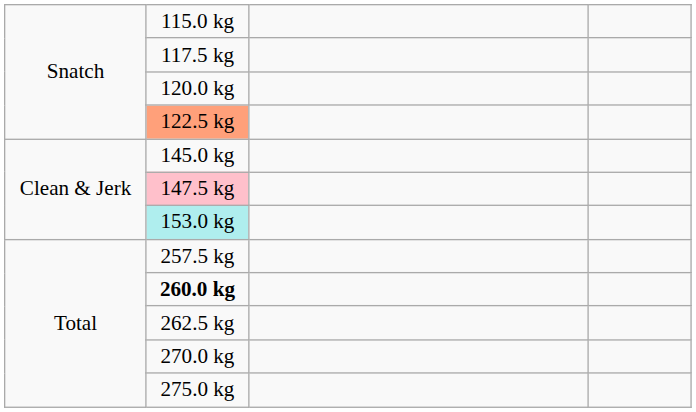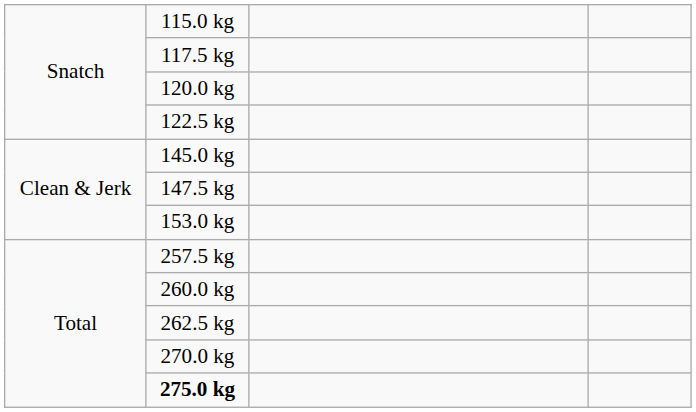(197, 121) lightsalmon background -> (197, 121) no background
(197, 188) pink background -> (197, 188) no background
(197, 222) paleturquoise background -> (197, 222) no background
(197, 289) bold -> (197, 289) normal
(197, 389) normal -> (197, 389) bold
